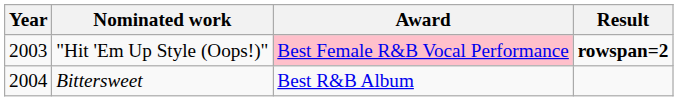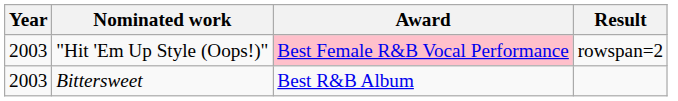(623, 50) bold -> (620, 50) normal
(28, 80) 2004 -> (28, 80) 2003
